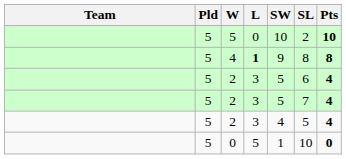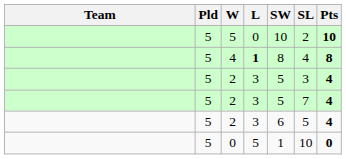(281, 57) 9 -> (281, 57) 8
(306, 57) 8 -> (306, 57) 4
(306, 79) 6 -> (306, 79) 3
(281, 121) 4 -> (281, 121) 6
